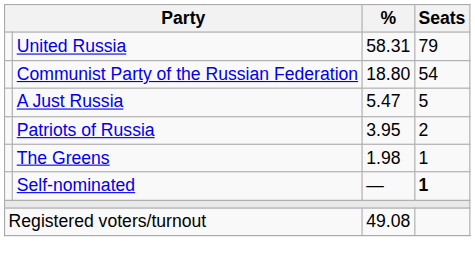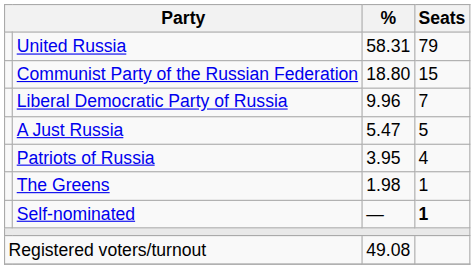(428, 74) 54 -> (428, 74) 15
+ row: (152, 102)
(423, 130) 2 -> (423, 158) 4
